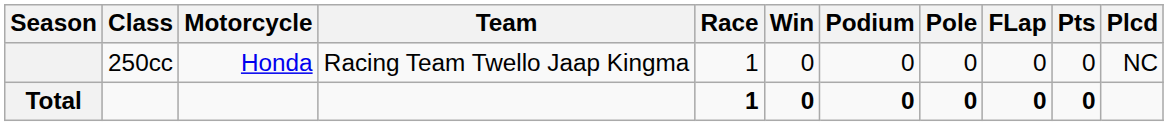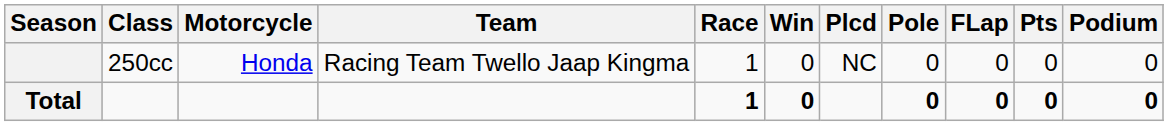columns swapped: (870, 23) <-> (1132, 23)
